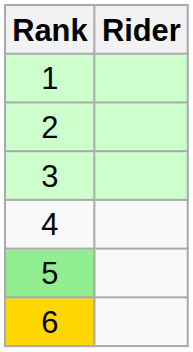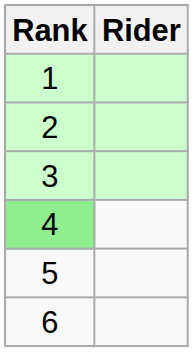(50, 225) no background -> (50, 225) lightgreen background
(50, 274) lightgreen background -> (50, 274) no background
(50, 323) gold background -> (50, 323) no background
